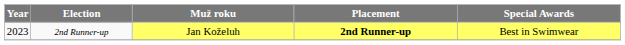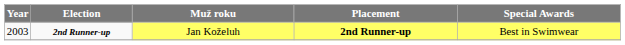(18, 31) 2023 -> (18, 31) 2003
(82, 32) normal -> (82, 31) bold
